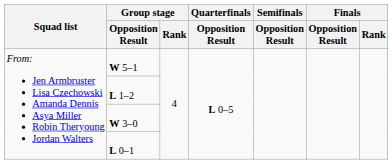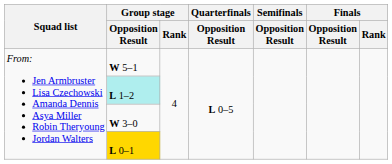(122, 95) no background -> (122, 95) paleturquoise background
(122, 151) no background -> (122, 151) gold background
